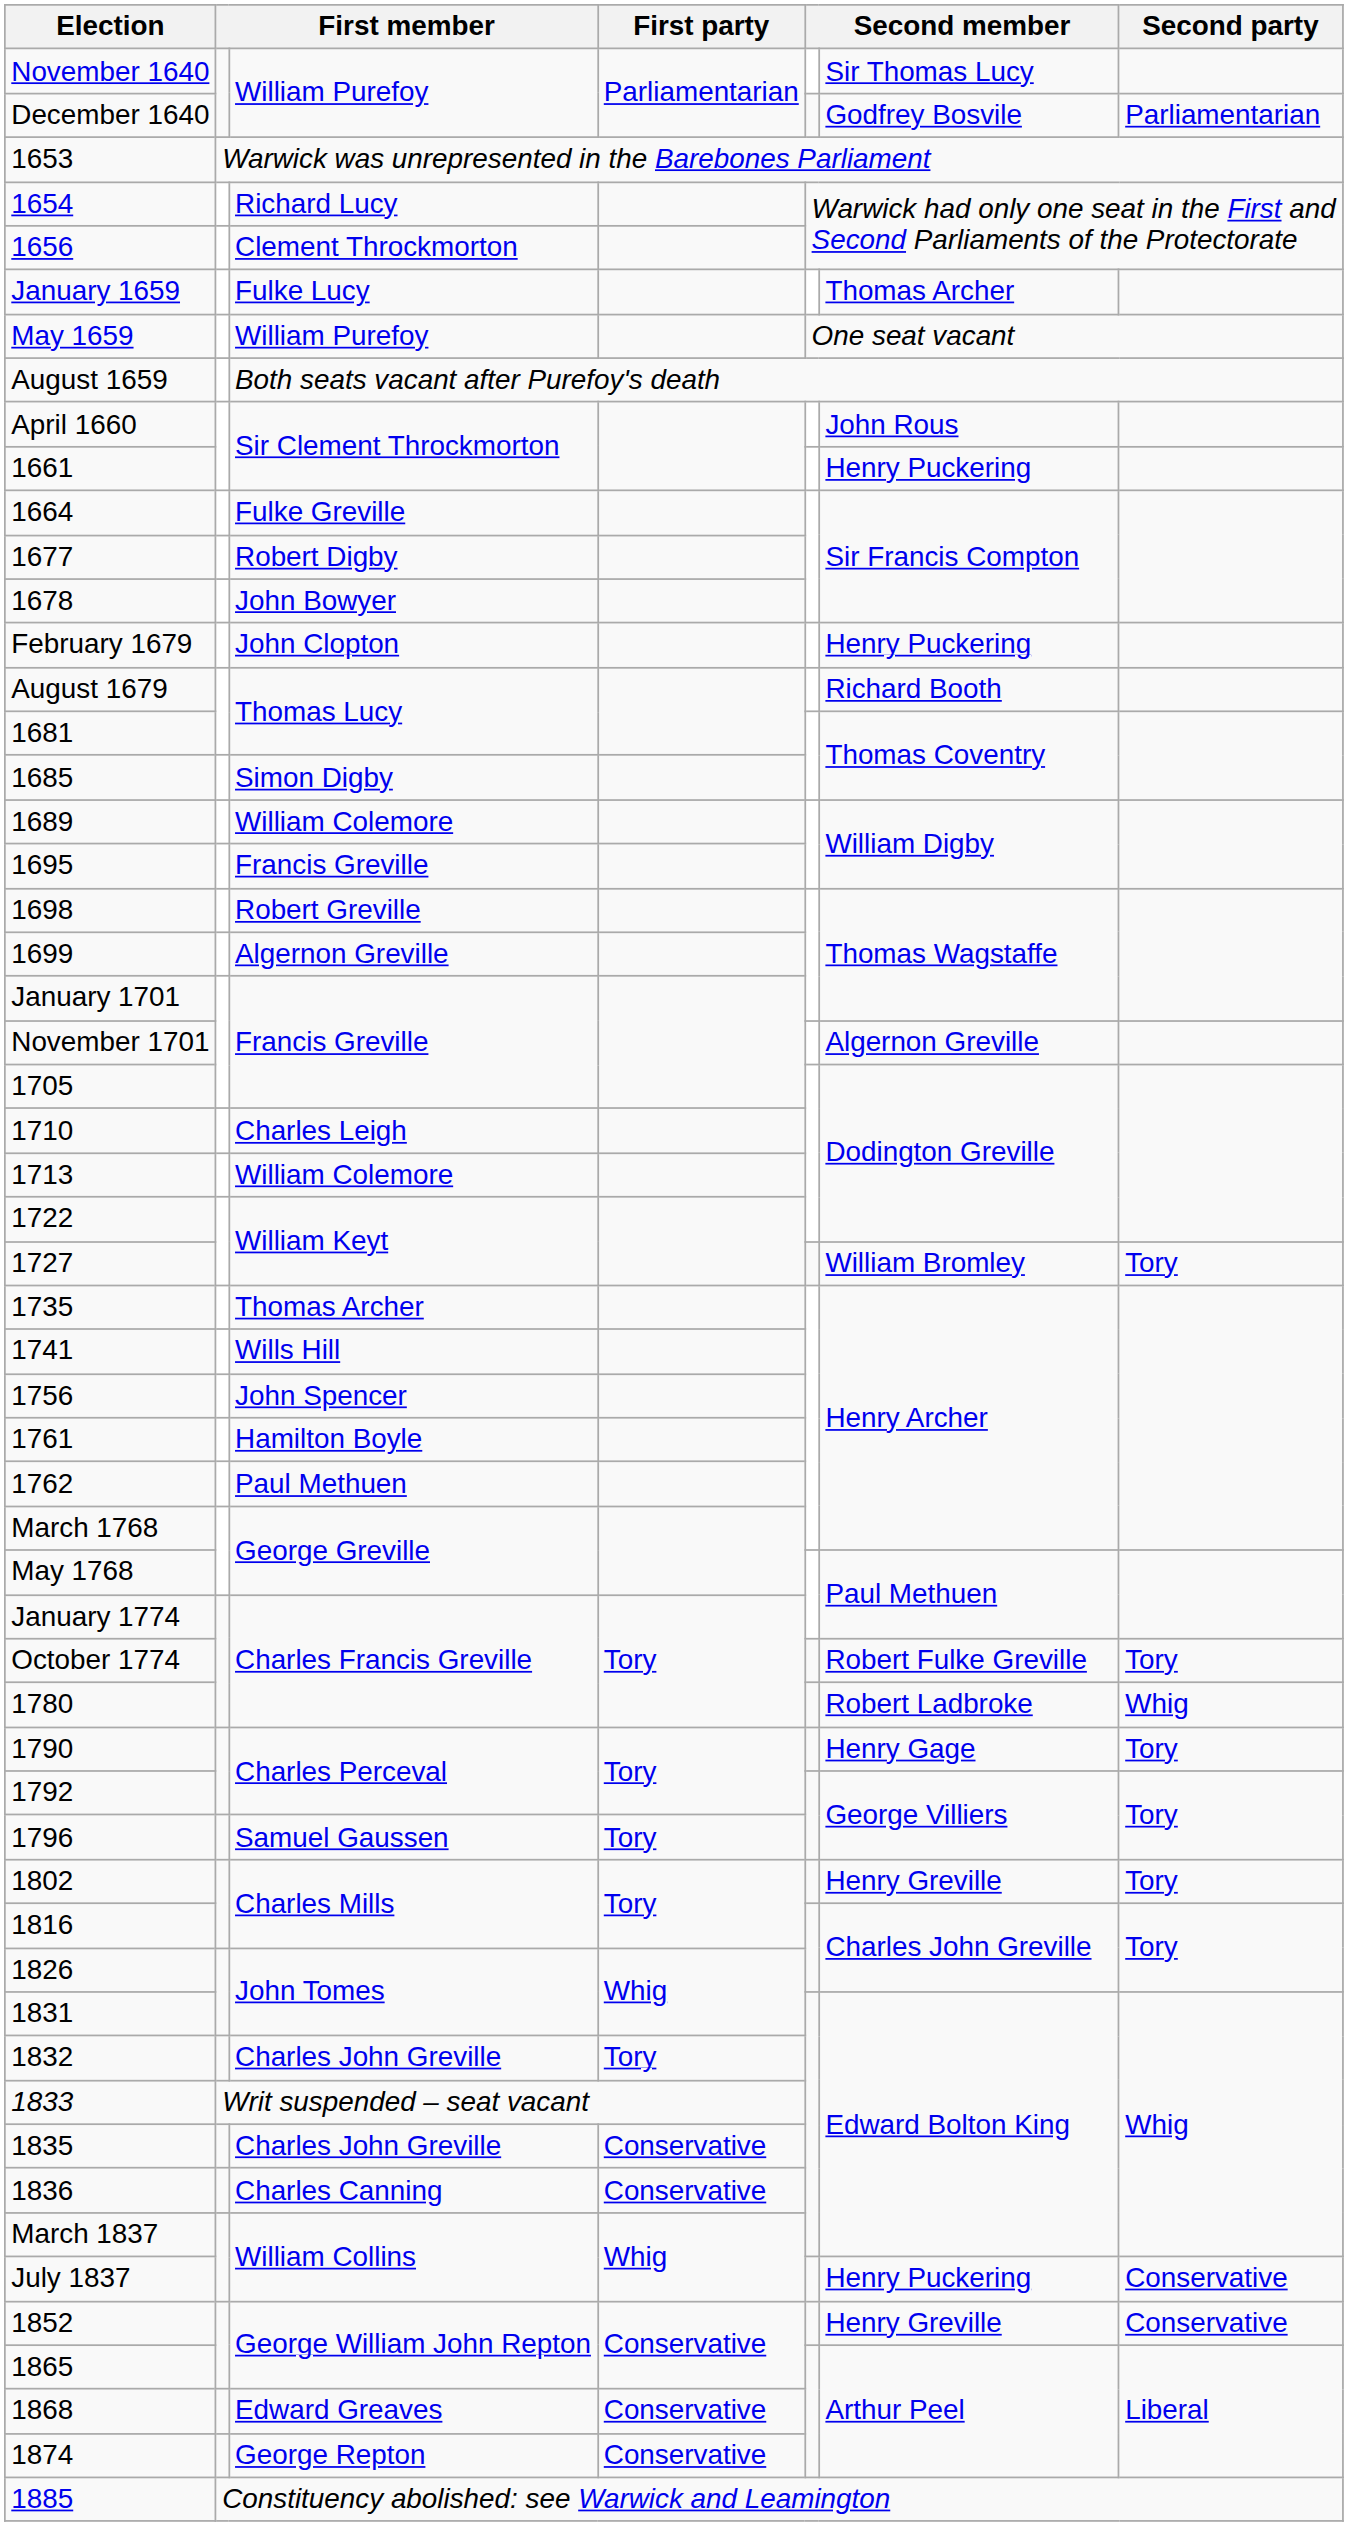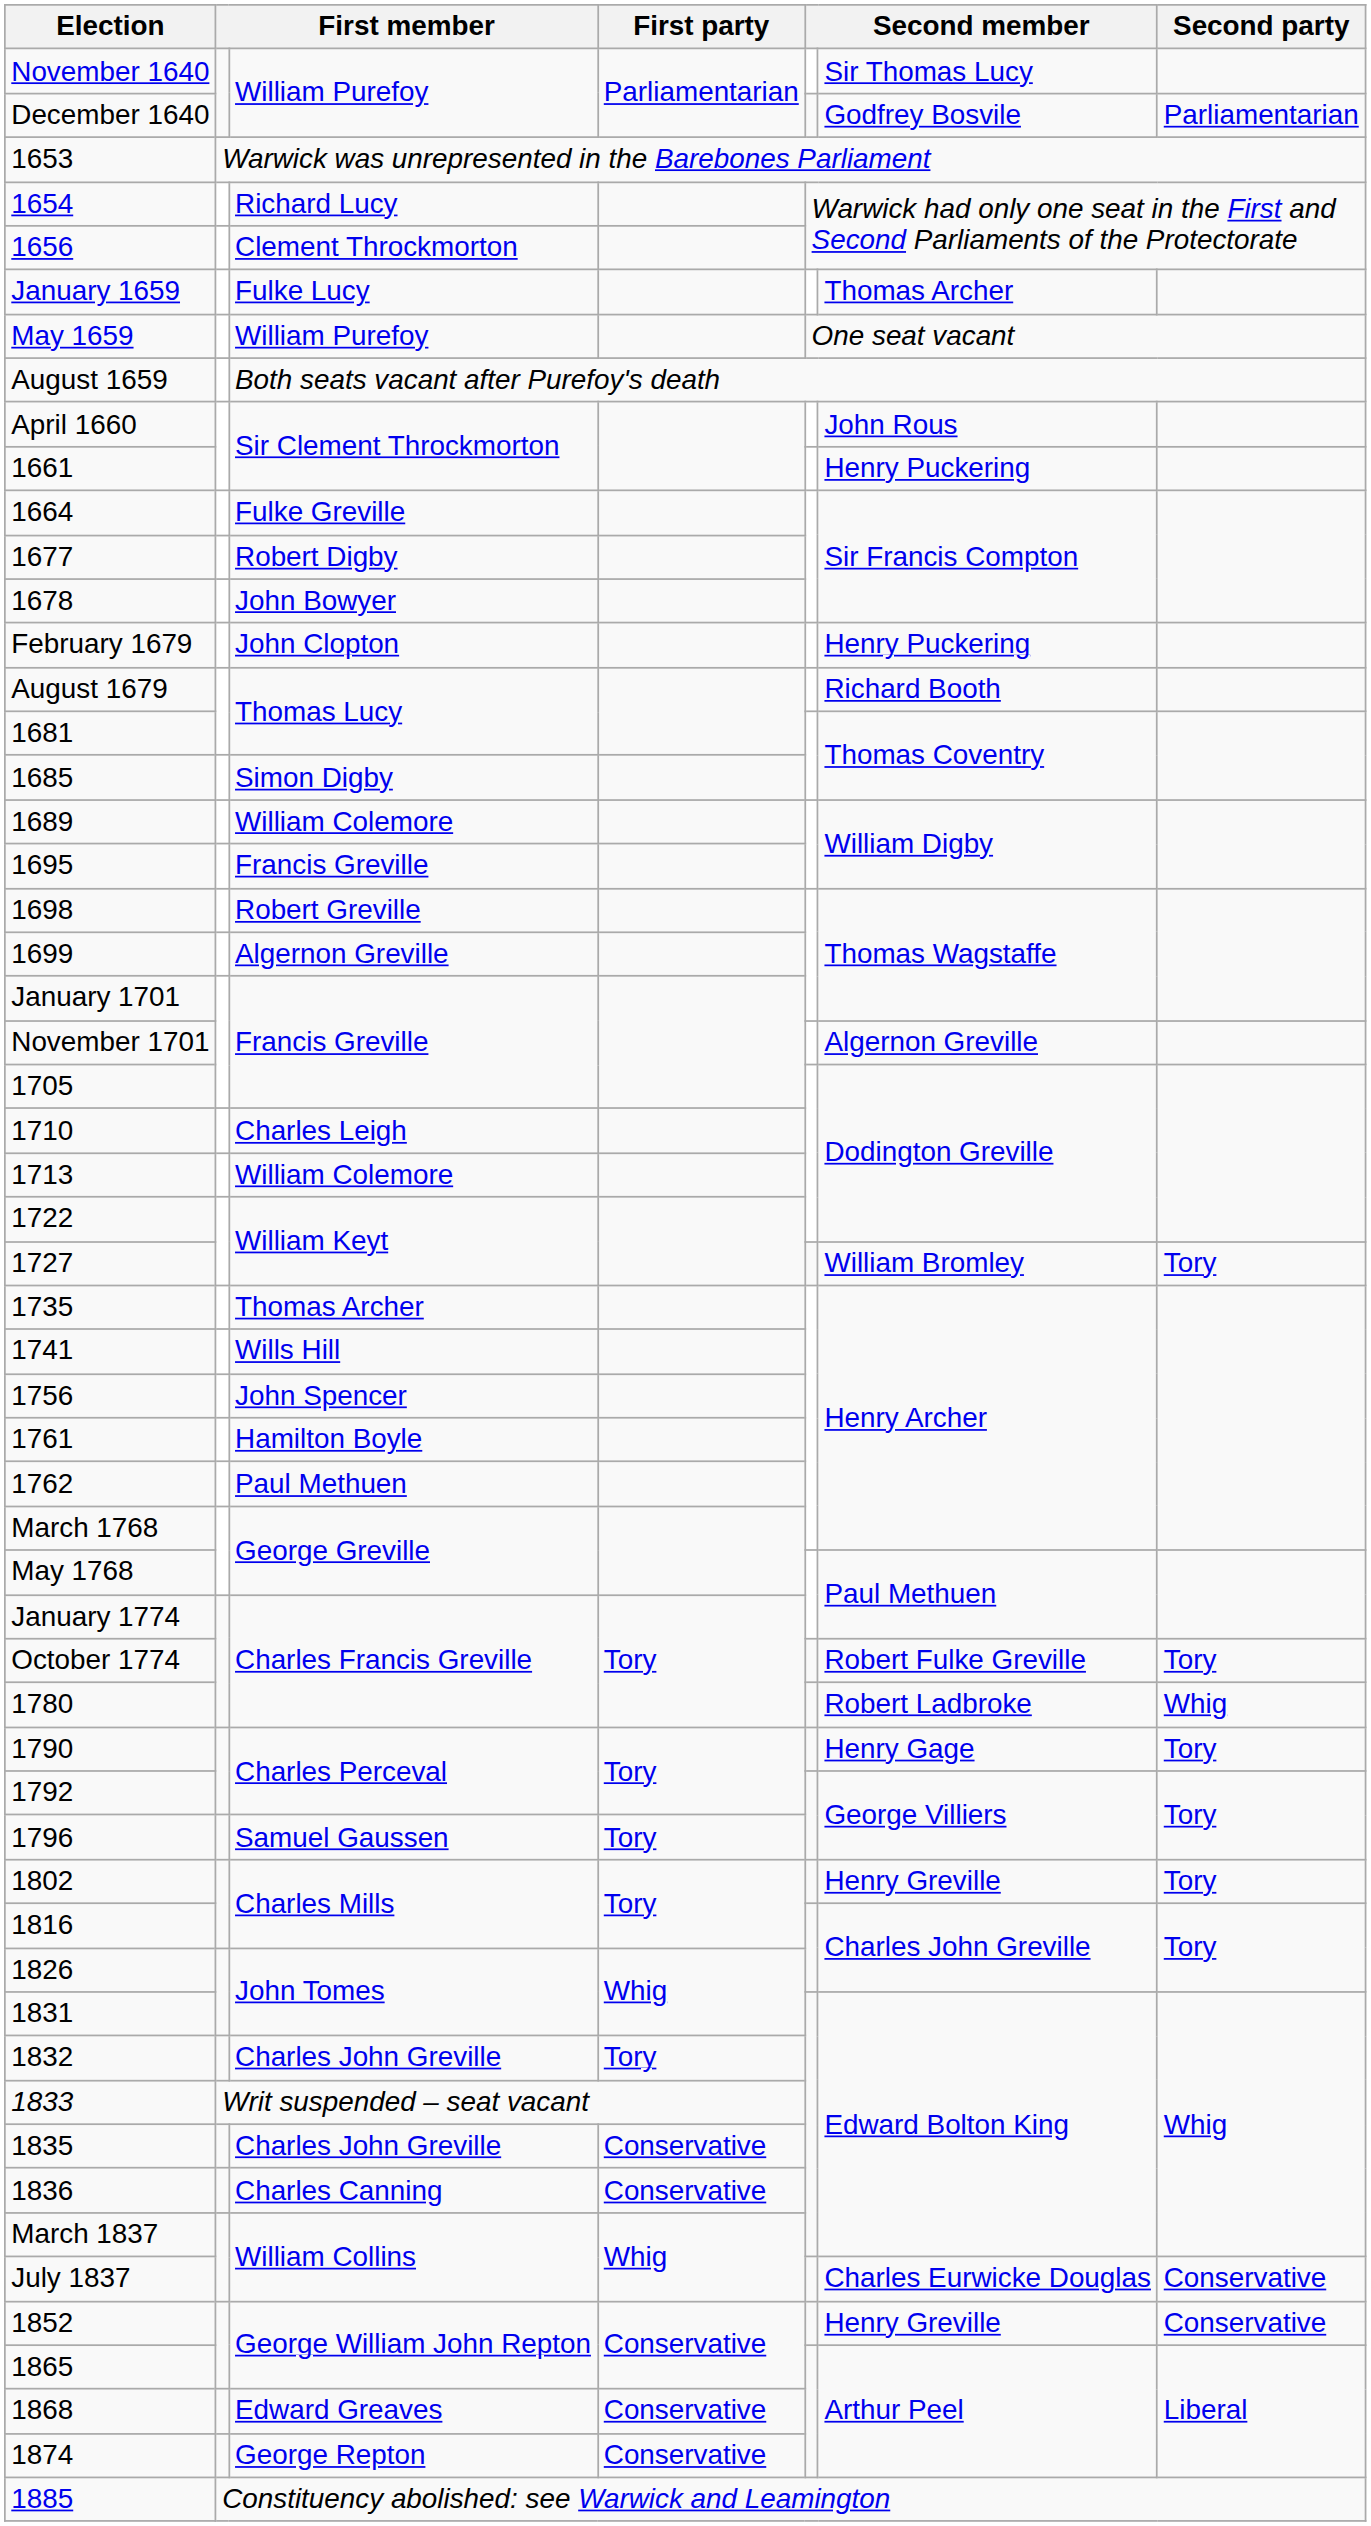(928, 2278) Henry Puckering -> (988, 2278) Charles Eurwicke Douglas
